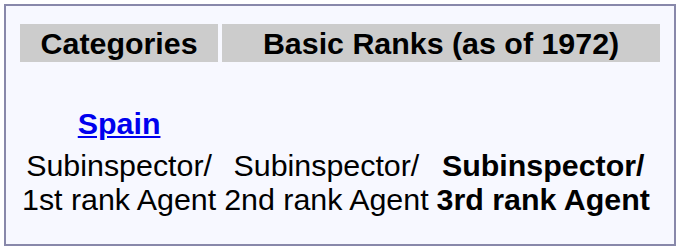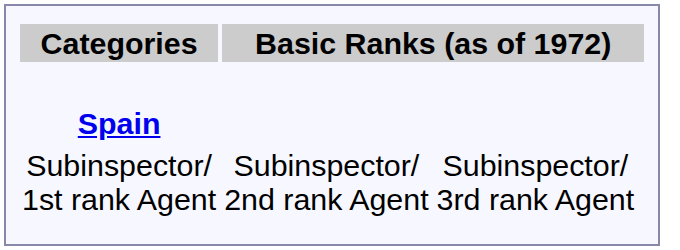(543, 182) bold -> (535, 182) normal
